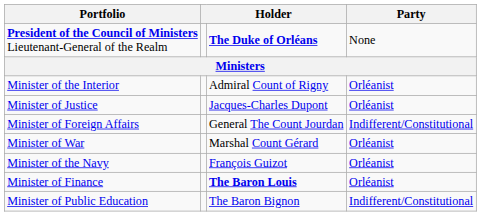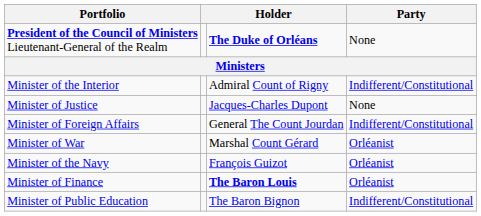(371, 85) Orléanist -> (411, 85) Indifferent/Constitutional
(371, 104) Orléanist -> (362, 104) None
